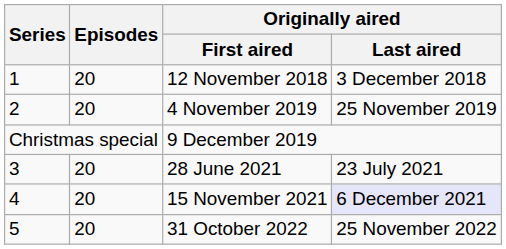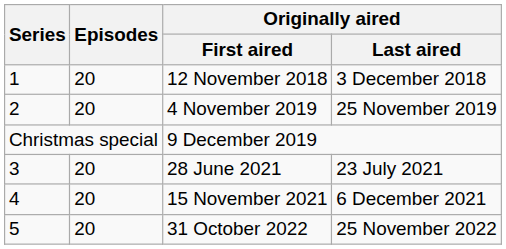(411, 199) lavender background -> (411, 199) no background
